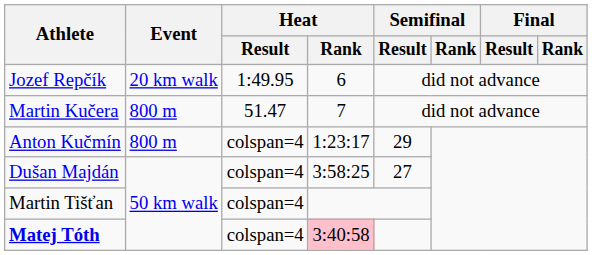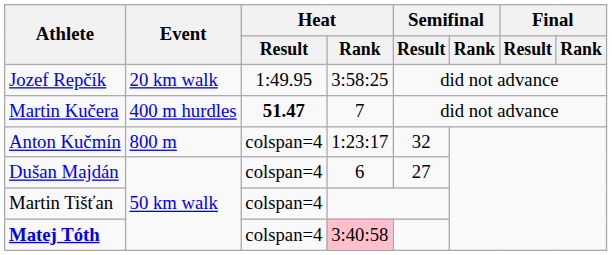(341, 80) 6 -> (360, 80) 3:58:25
(153, 111) 800 m -> (183, 111) 400 m hurdles
(265, 111) normal -> (284, 111) bold
(402, 142) 29 -> (421, 142) 32
(341, 173) 3:58:25 -> (360, 173) 6
